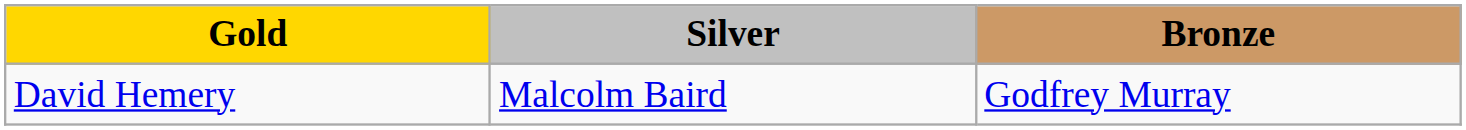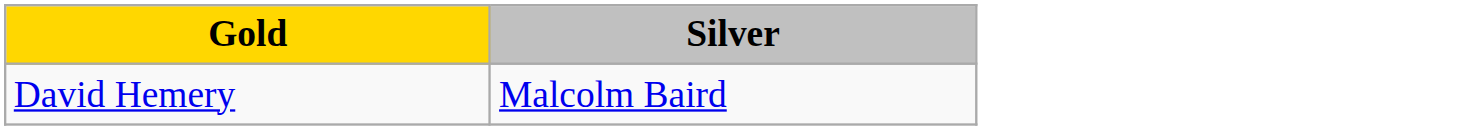- column: (1218, 34)
